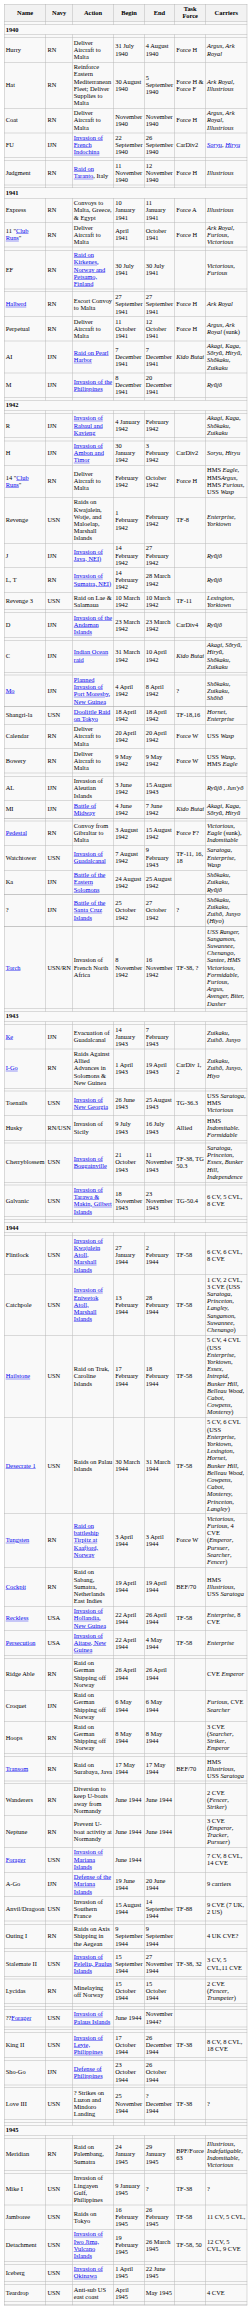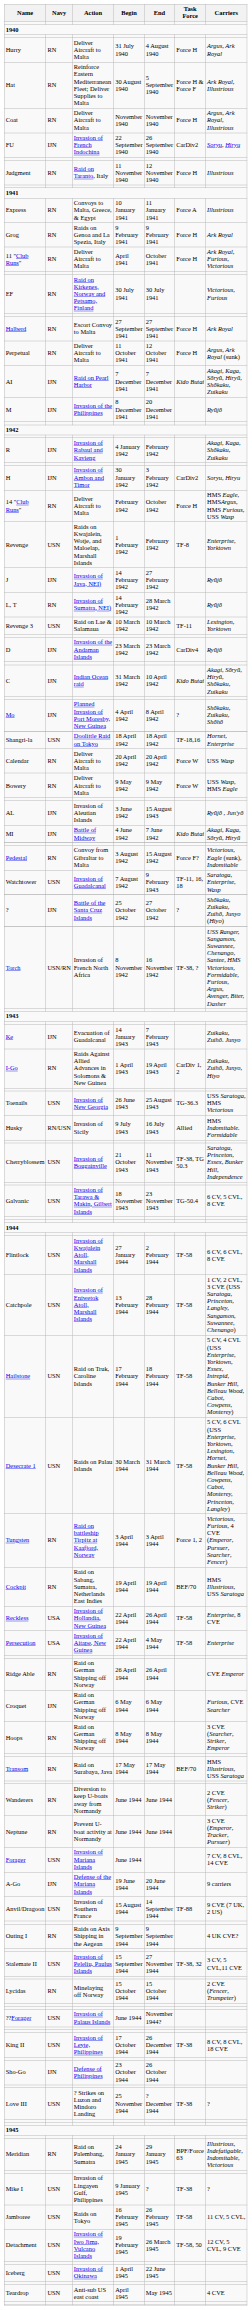+ row: (12, 235)
- row: (9, 882)
(187, 1540) Force W -> (189, 1540) Force 1, 2
